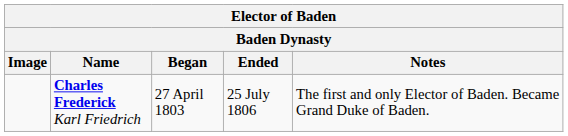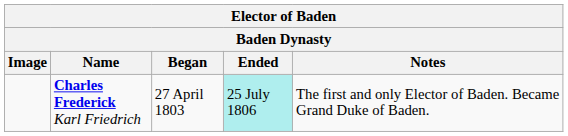(248, 102) no background -> (248, 102) paleturquoise background
